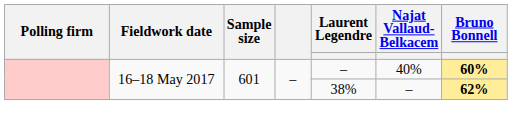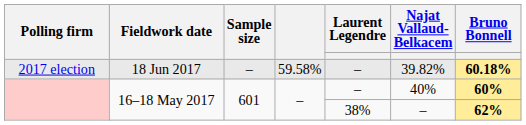+ row: (57, 69)
